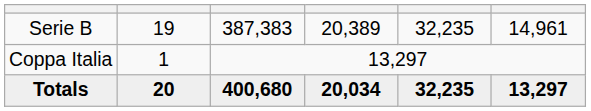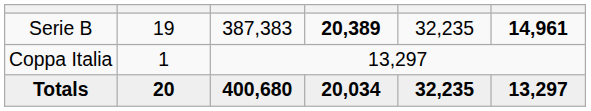(351, 28) normal -> (351, 28) bold
(538, 28) normal -> (538, 28) bold
